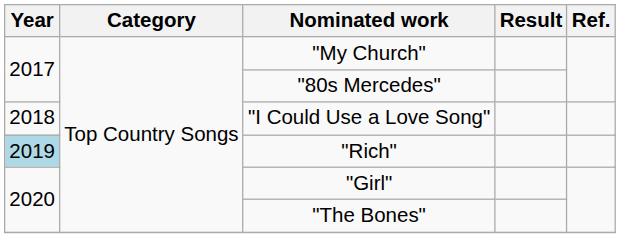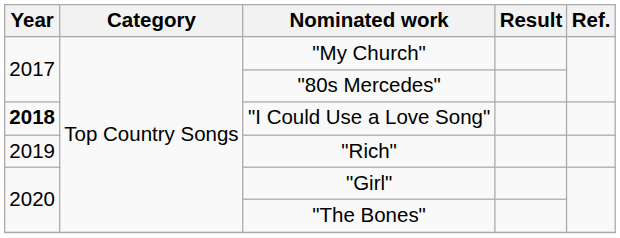(32, 118) normal -> (32, 118) bold
(32, 150) lightblue background -> (32, 150) no background
